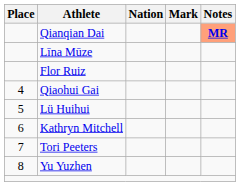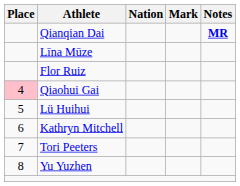(218, 33) lightsalmon background -> (218, 33) no background
(21, 90) no background -> (21, 90) pink background
